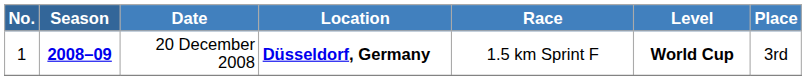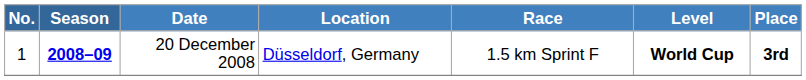(346, 53) bold -> (341, 53) normal
(776, 53) normal -> (776, 53) bold
